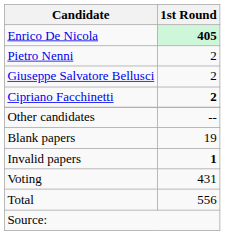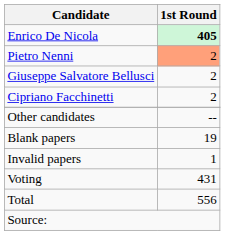(214, 55) no background -> (214, 55) lightsalmon background
(214, 96) bold -> (214, 96) normal
(214, 158) bold -> (214, 158) normal
